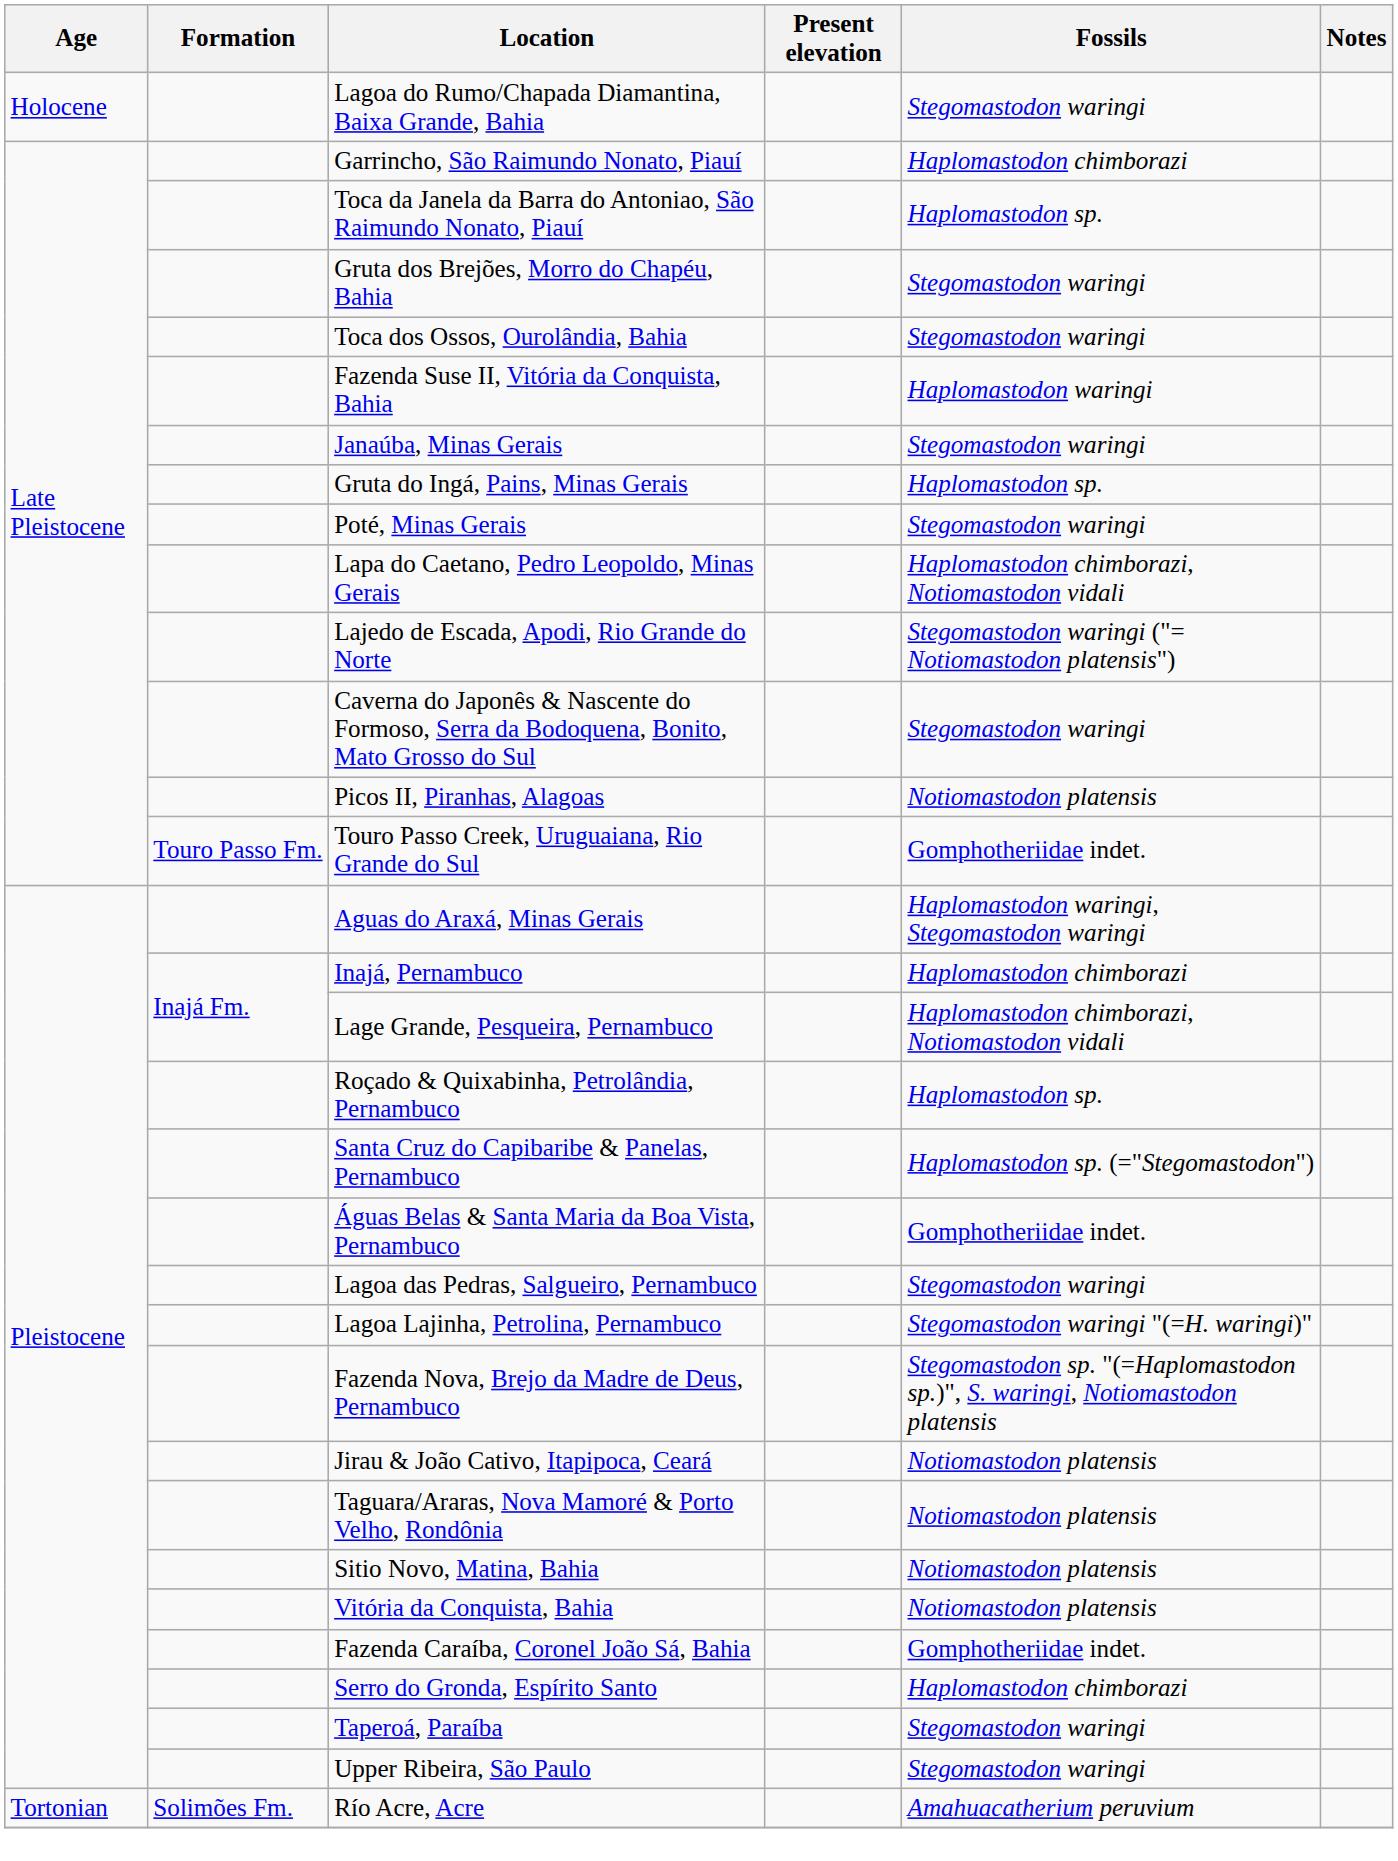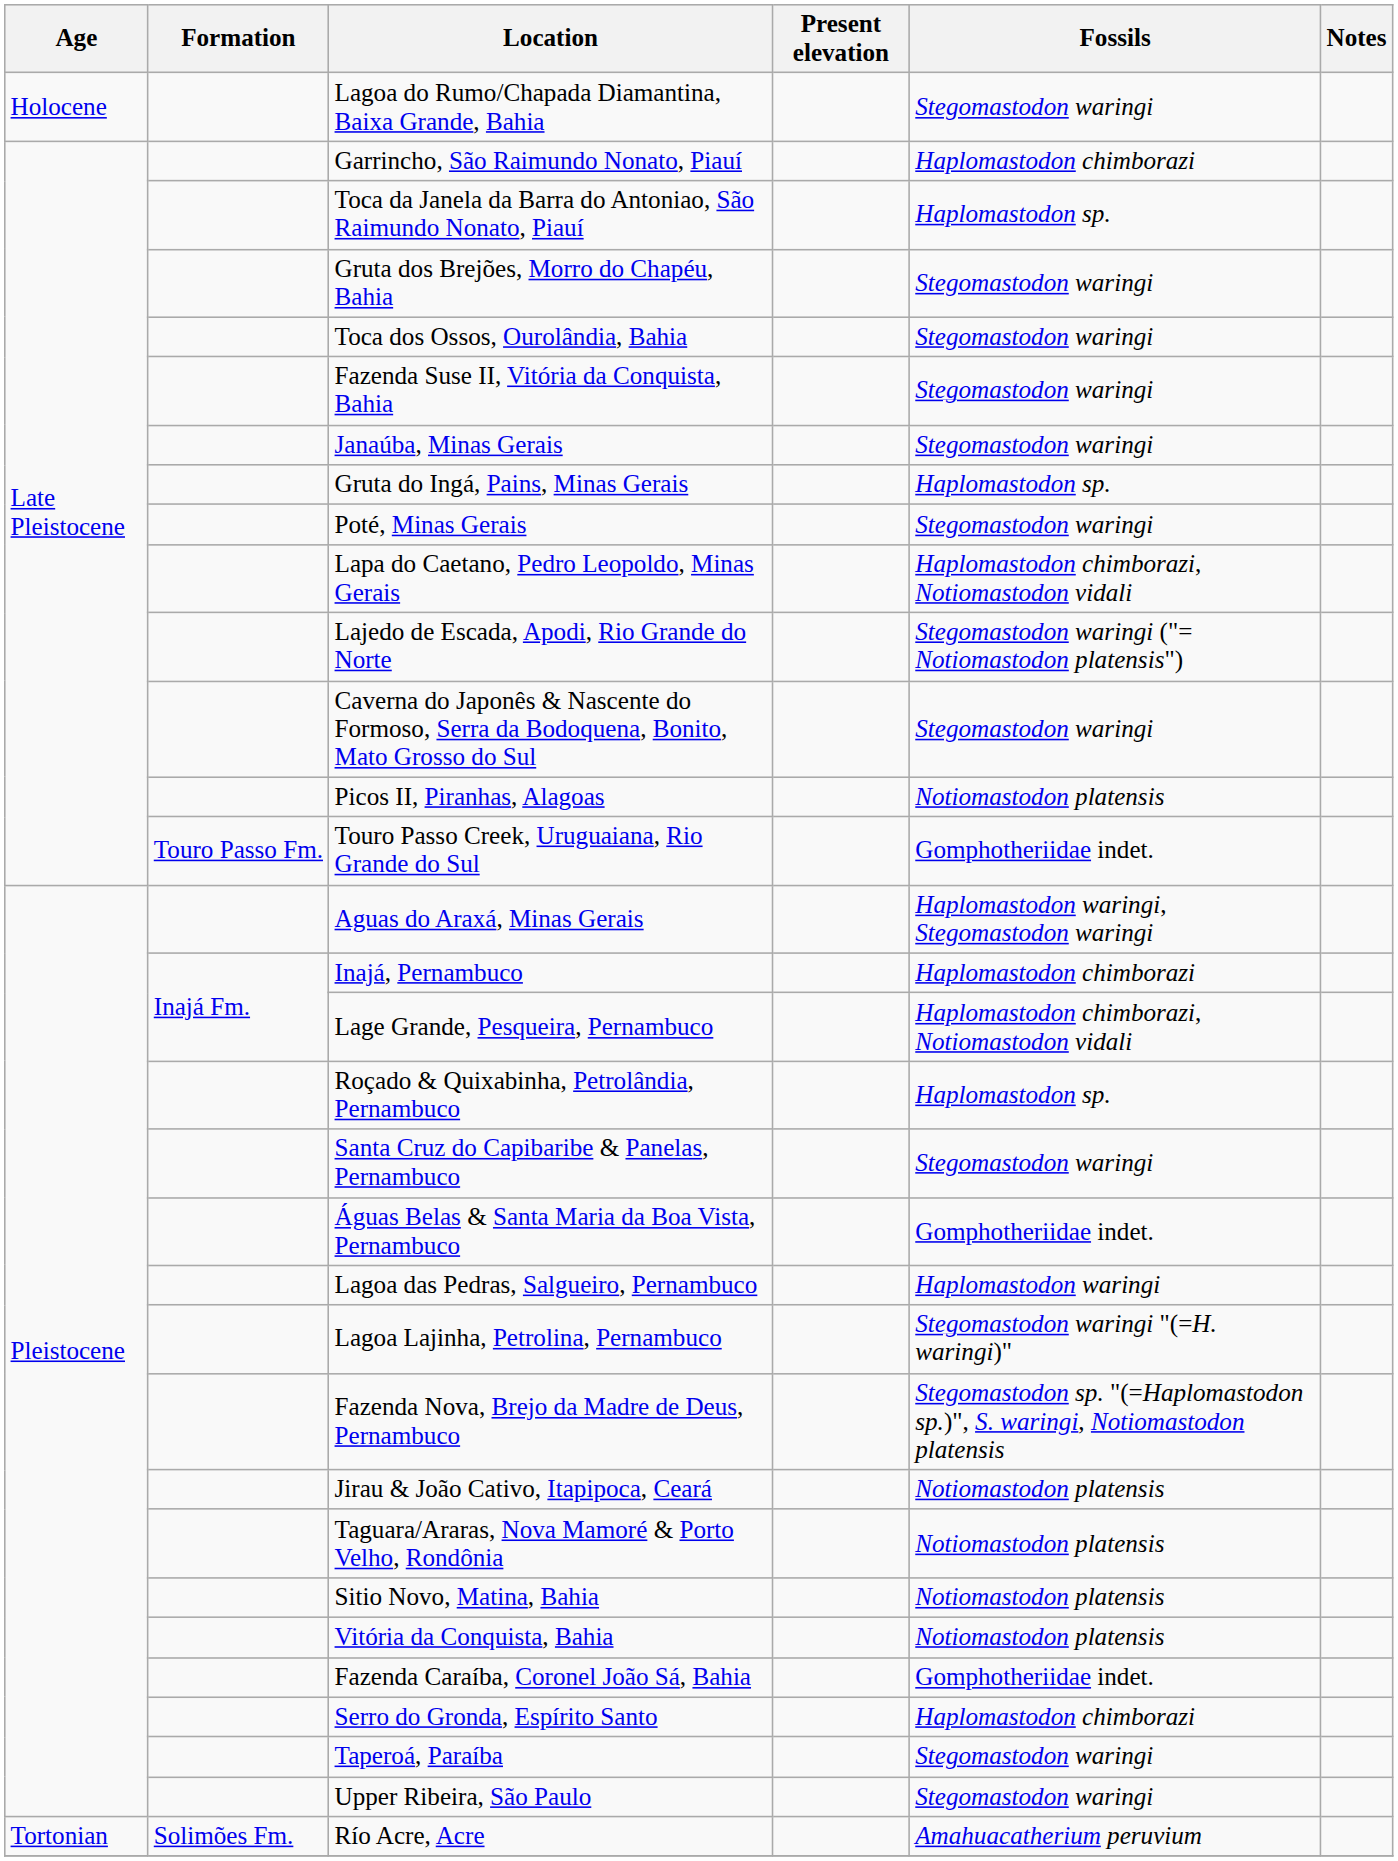(1030, 390) Haplomastodon waringi -> (1034, 390) Stegomastodon waringi
(1111, 1162) Haplomastodon sp. (="Stegomastodon") -> (1034, 1162) Stegomastodon waringi
(1027, 1284) Stegomastodon waringi -> (1038, 1284) Haplomastodon waringi
